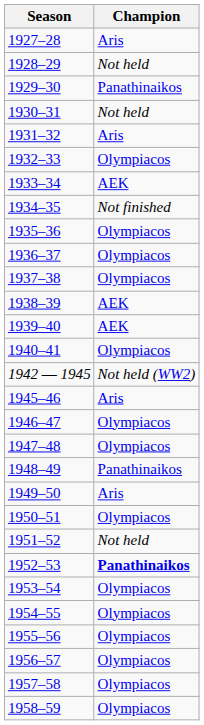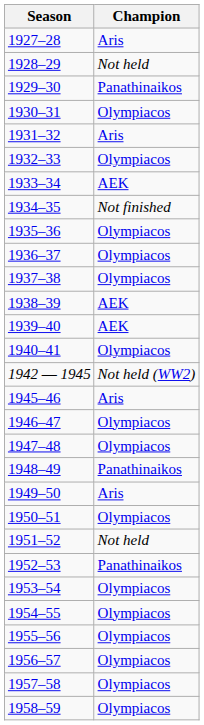(123, 111) Not held -> (134, 111) Olympiacos
(144, 565) bold -> (140, 565) normal
